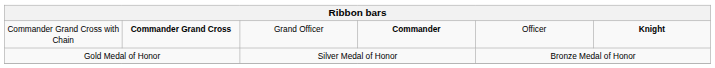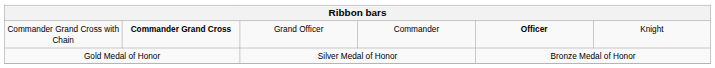(416, 29) bold -> (416, 29) normal
(534, 29) normal -> (534, 29) bold
(652, 29) bold -> (652, 29) normal
